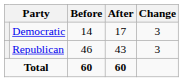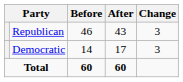rows swapped: (38, 49) <-> (39, 31)
